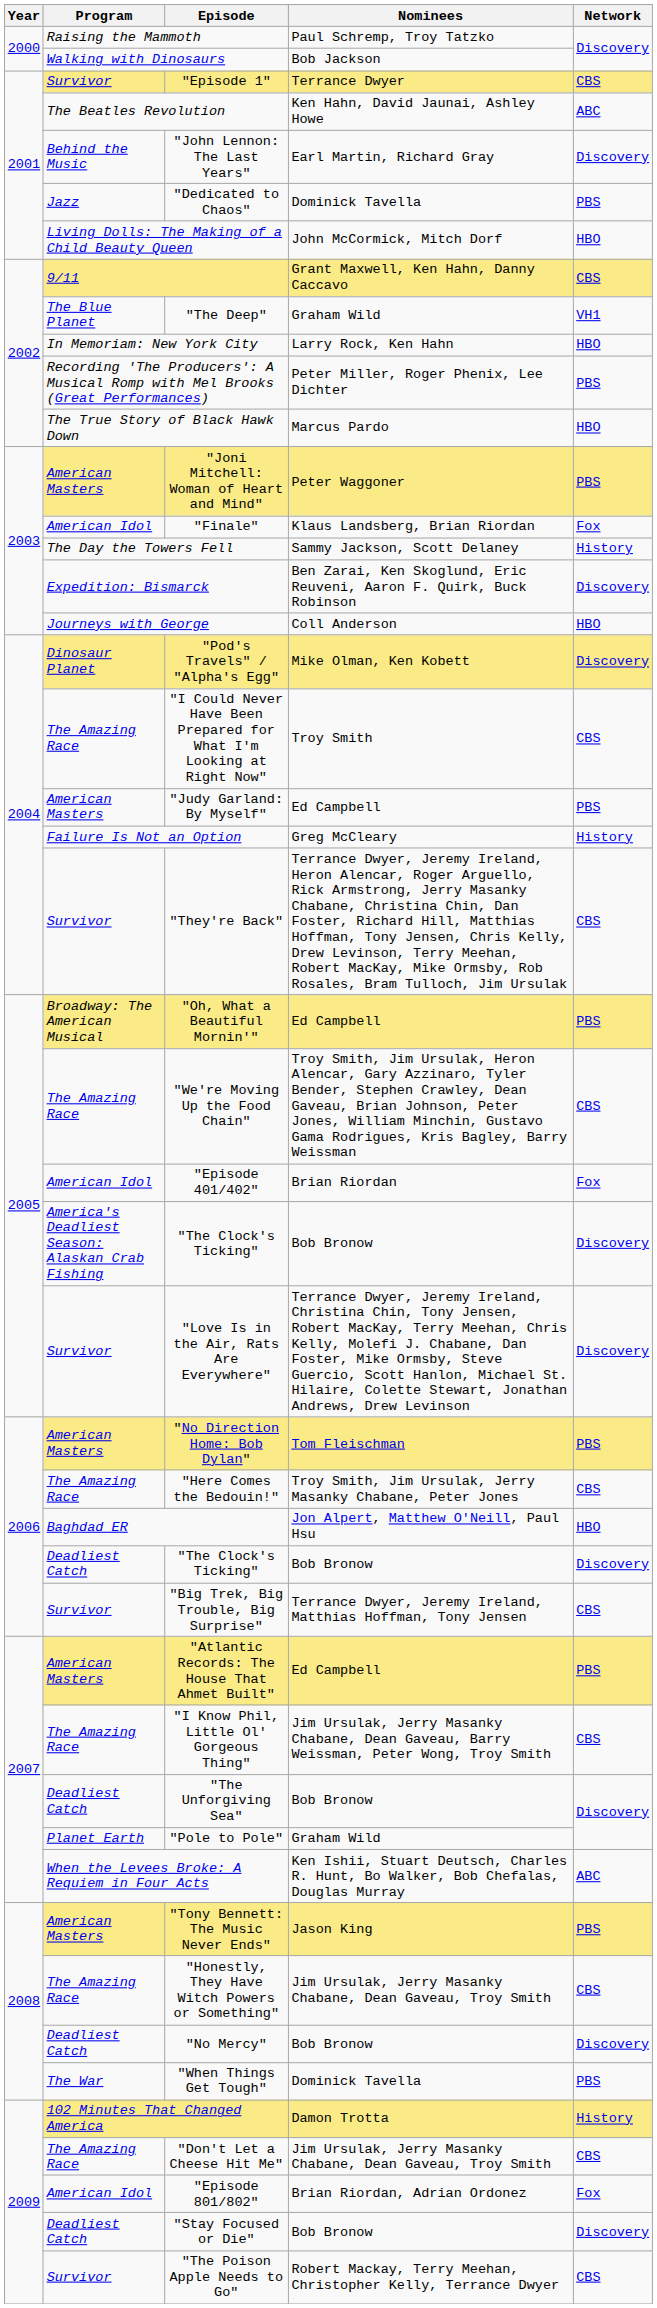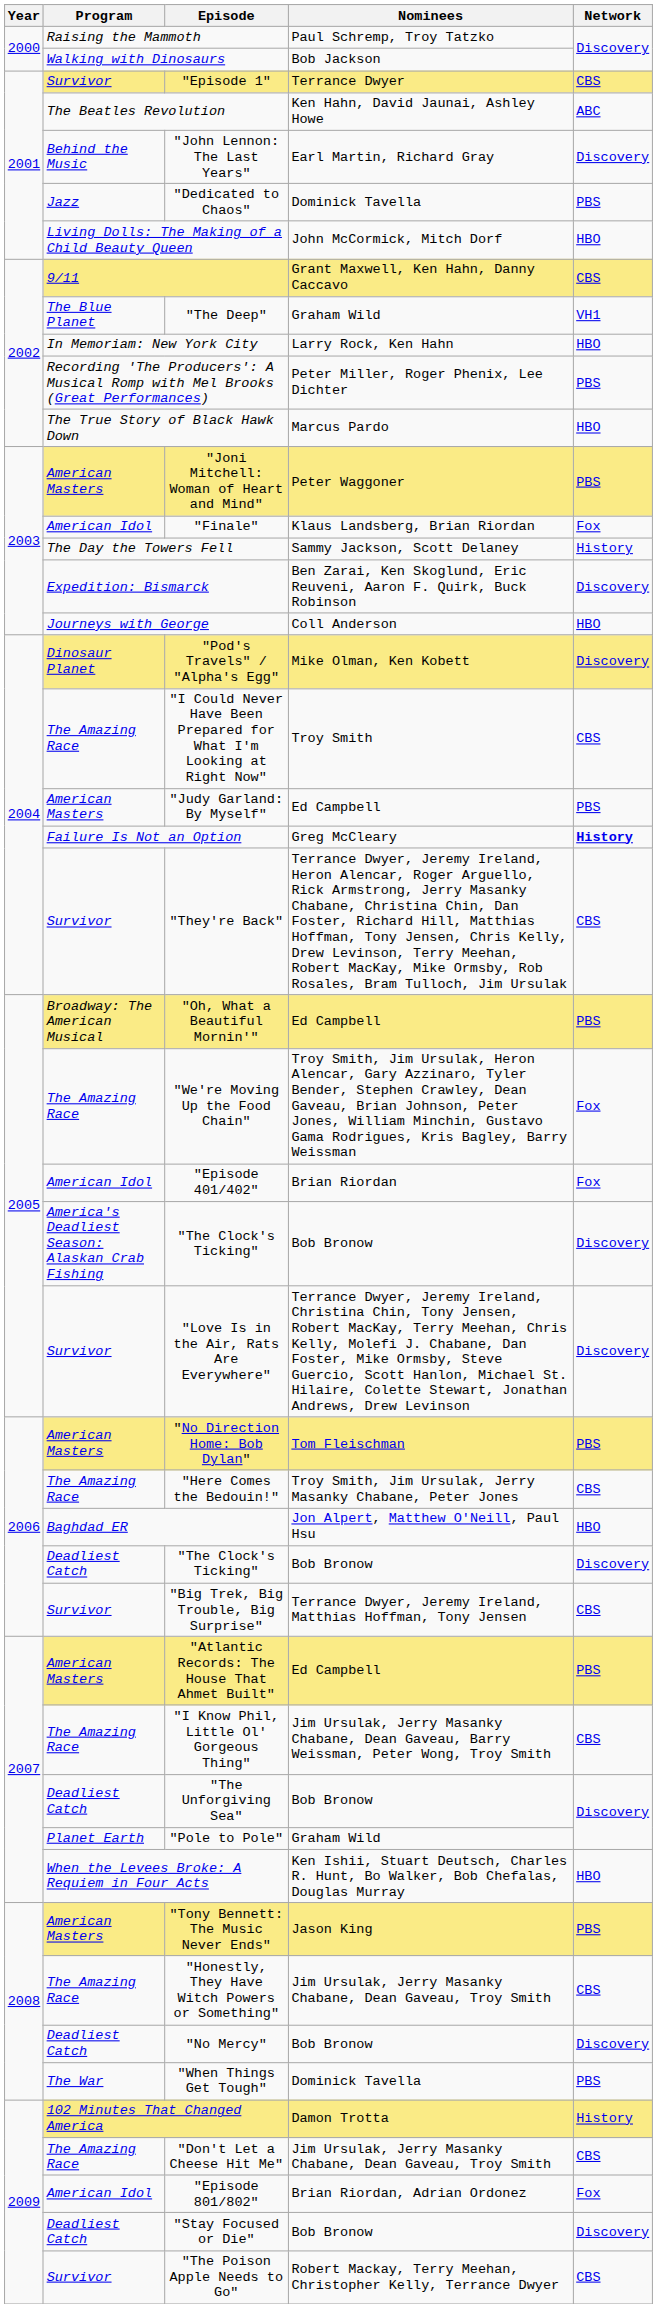(605, 837) normal -> (605, 837) bold
(588, 1106) CBS -> (588, 1106) Fox
(588, 1876) ABC -> (588, 1876) HBO
